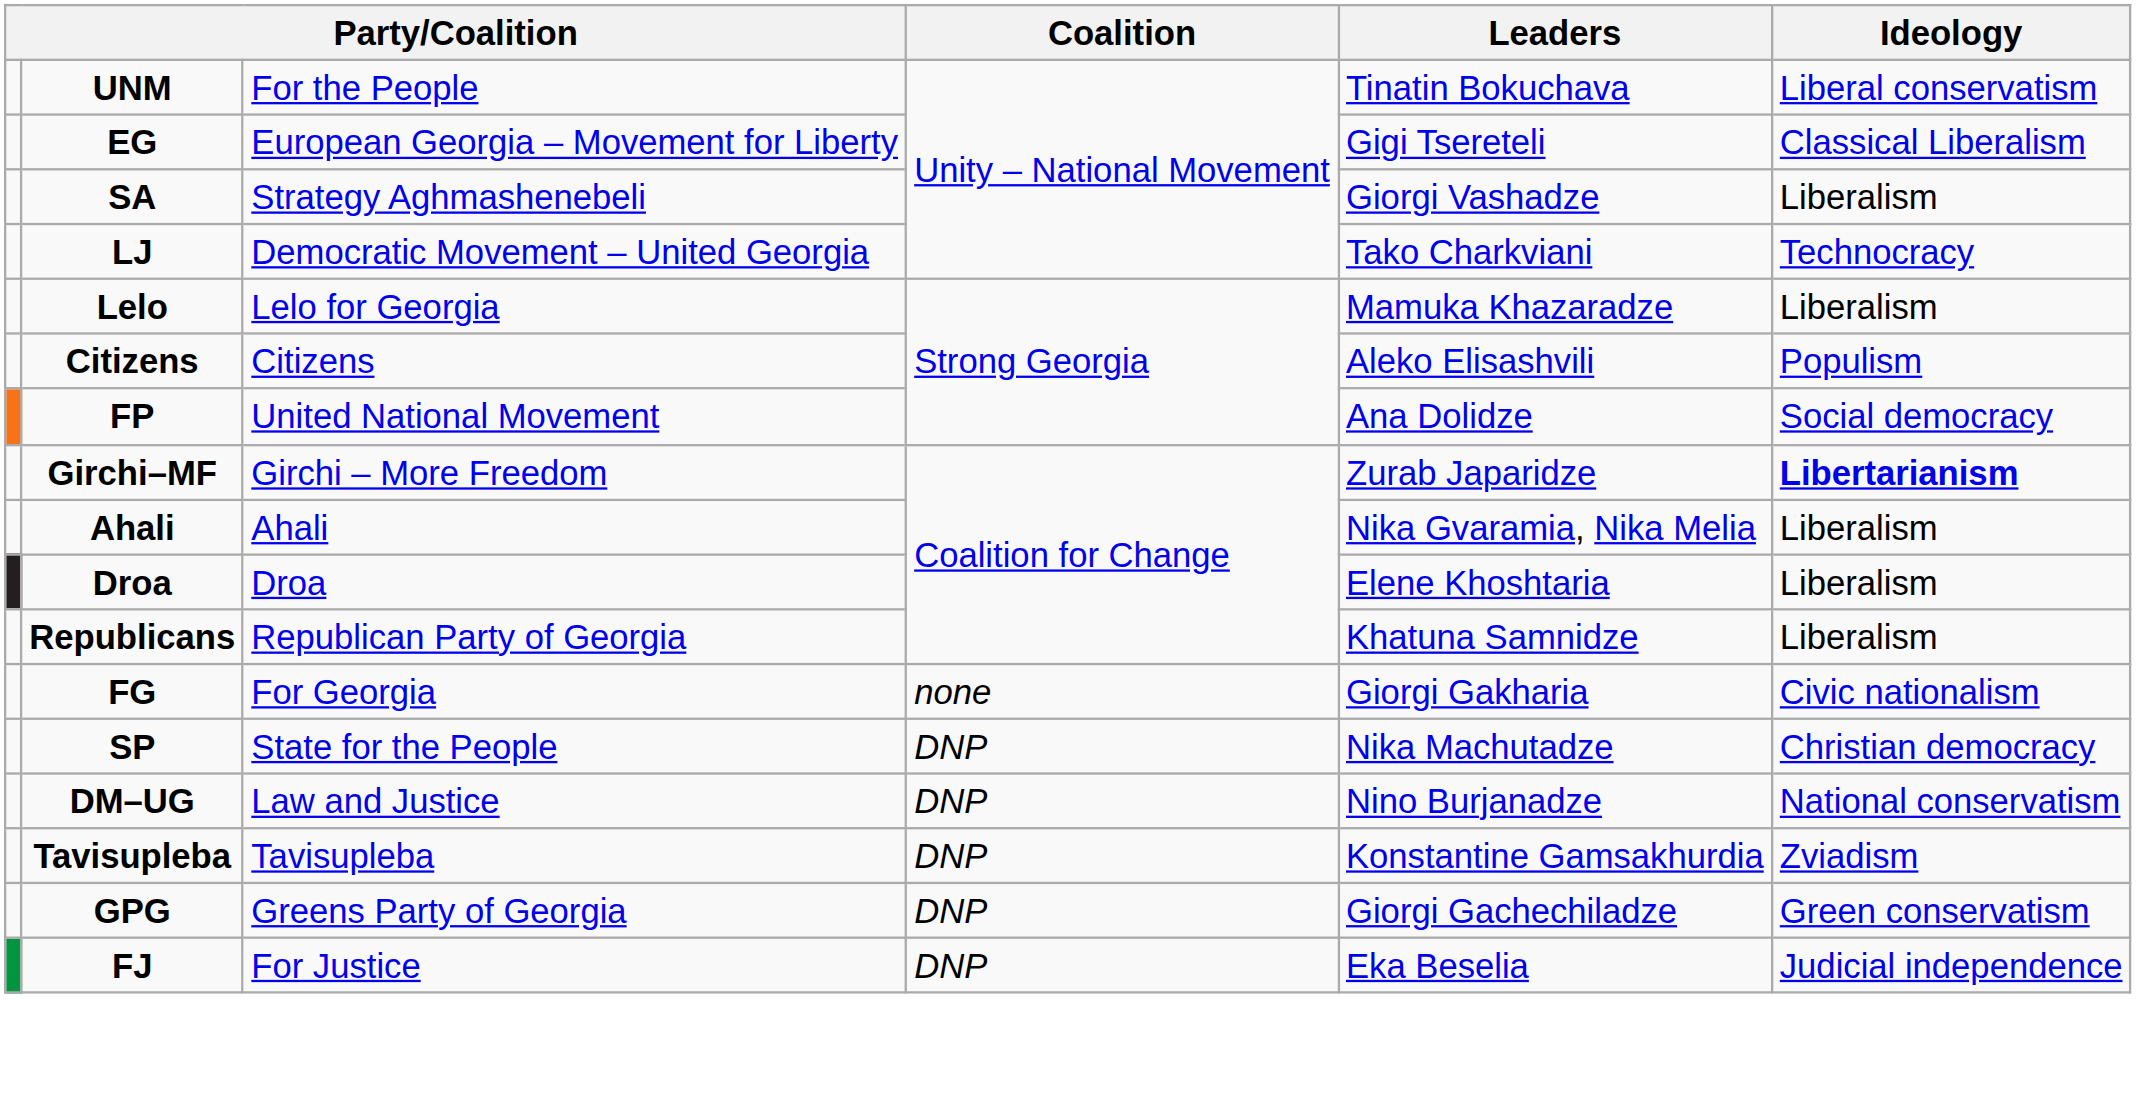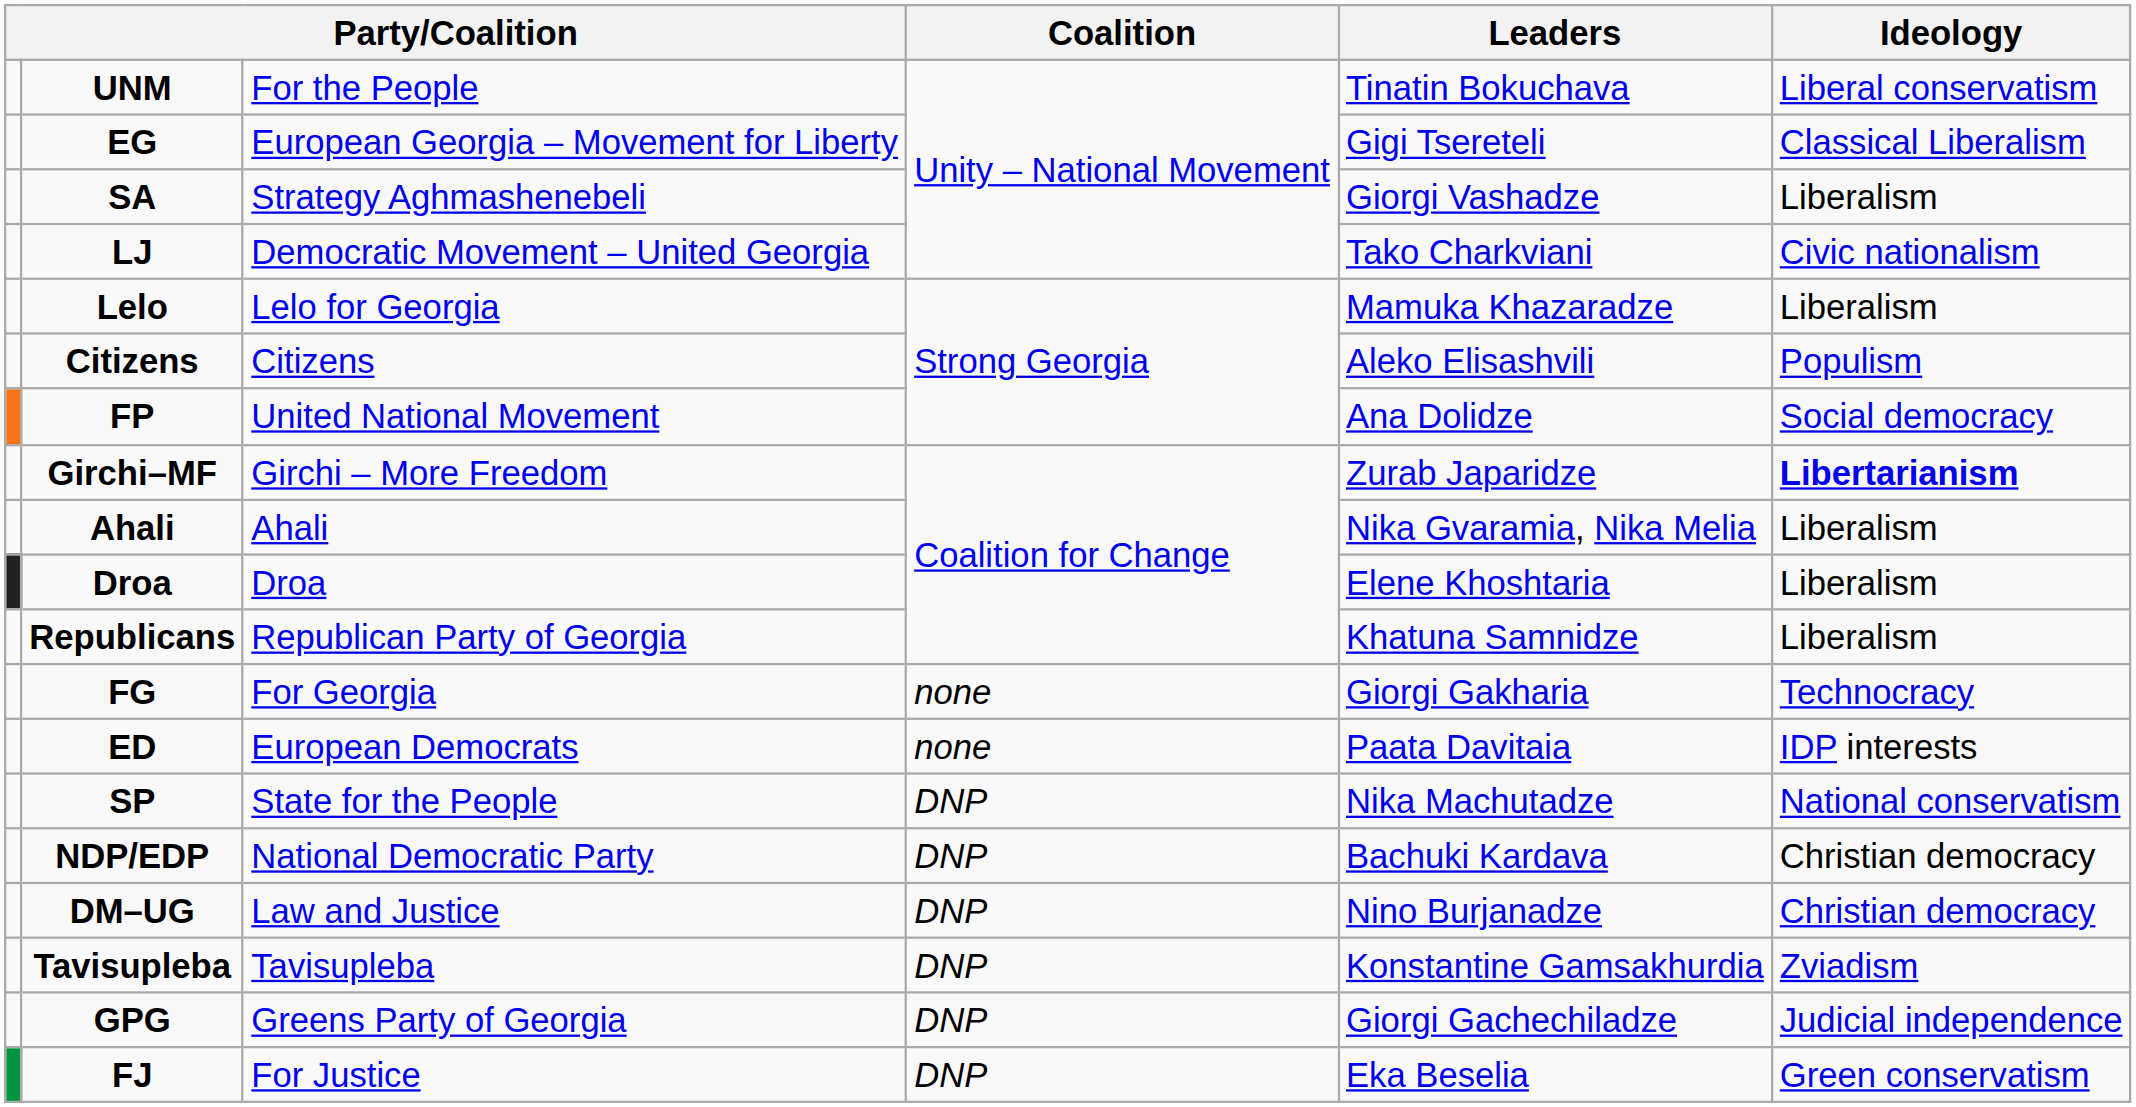(1877, 252) Technocracy -> (1910, 252) Civic nationalism
(1910, 691) Civic nationalism -> (1877, 691) Technocracy
+ row: (132, 746)
(1938, 746) Christian democracy -> (1950, 801) National conservatism
+ row: (132, 856)
(1950, 801) National conservatism -> (1938, 911) Christian democracy
(1935, 911) Green conservatism -> (1951, 1020) Judicial independence
(1951, 965) Judicial independence -> (1935, 1075) Green conservatism
